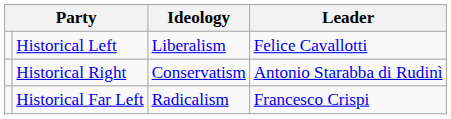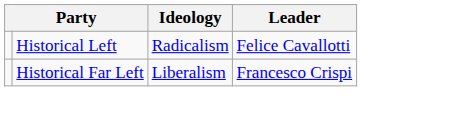(189, 45) Liberalism -> (190, 45) Radicalism
- row: (71, 72)
(190, 99) Radicalism -> (189, 72) Liberalism
